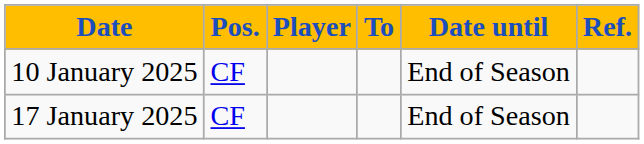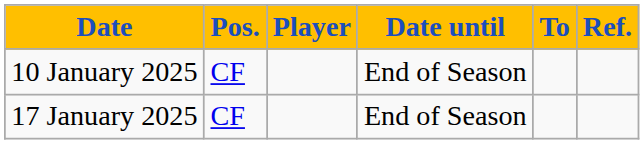columns swapped: (379, 26) <-> (489, 26)
